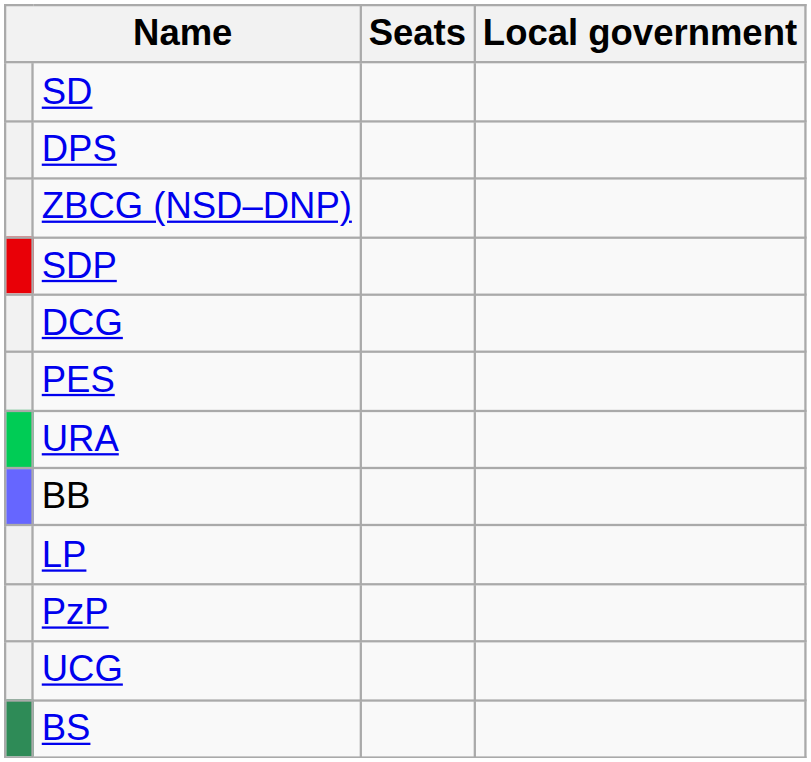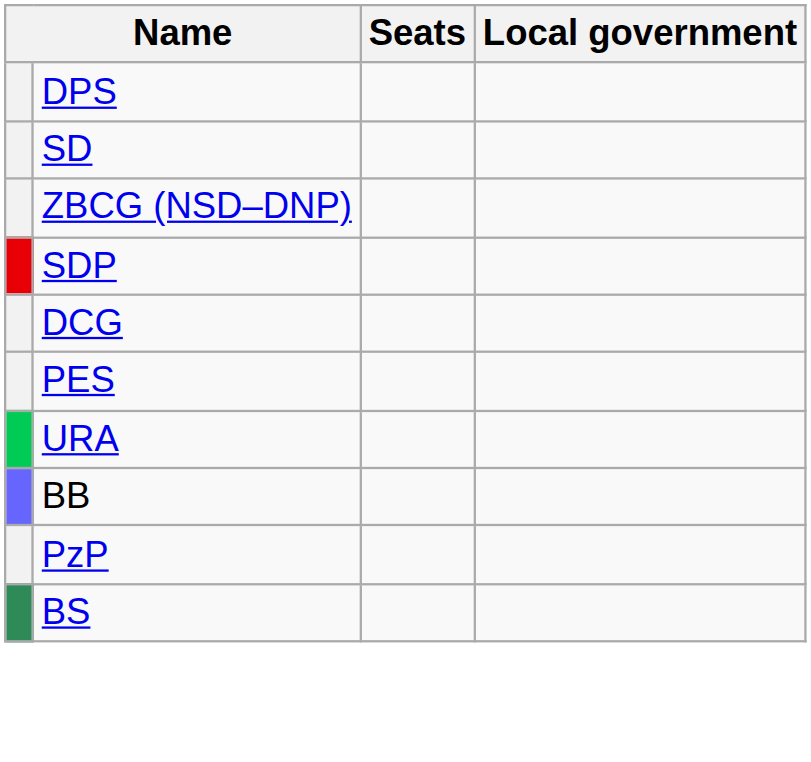rows swapped: (79, 149) <-> (67, 91)
- row: (64, 554)
- row: (82, 669)
